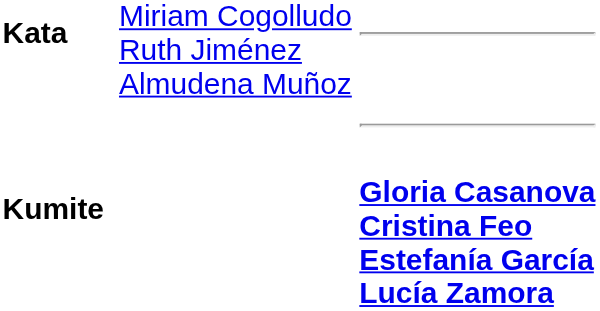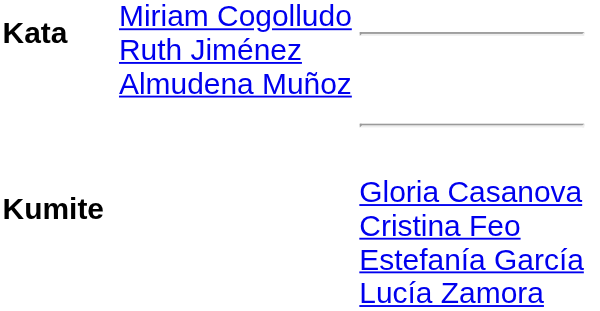(477, 216) bold -> (472, 216) normal
